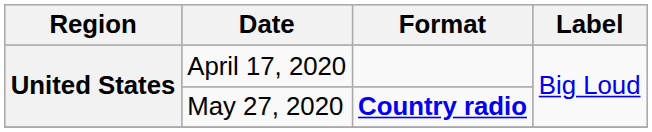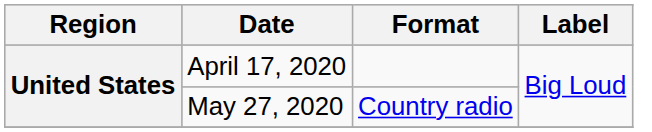(443, 106) bold -> (435, 106) normal
